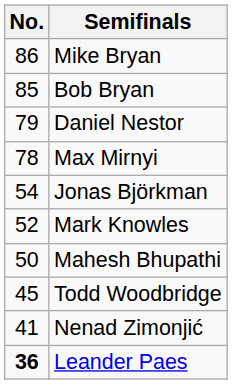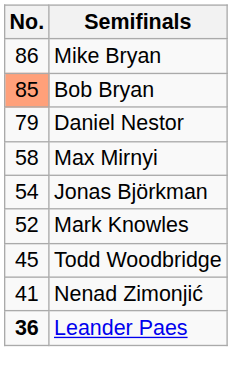(27, 89) no background -> (27, 89) lightsalmon background
(27, 157) 78 -> (27, 157) 58
- row: (137, 259)
